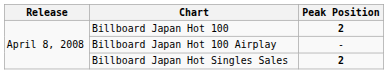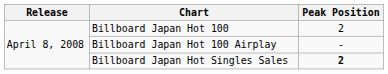(341, 29) bold -> (341, 29) normal
